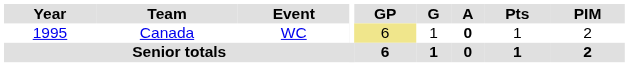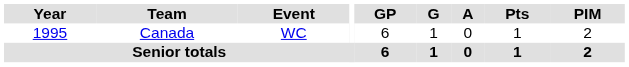(385, 33) khaki background -> (385, 33) no background
(468, 33) bold -> (468, 33) normal
